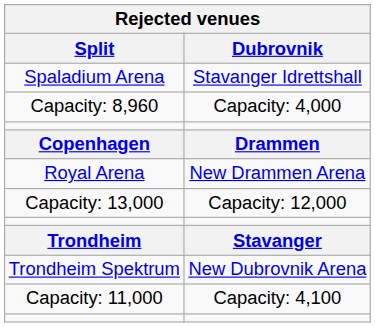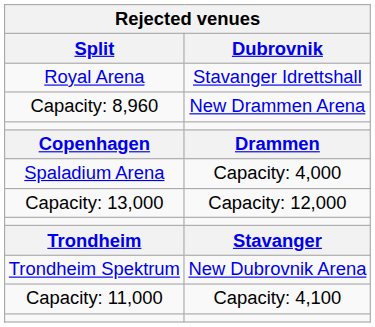(94, 77) Spaladium Arena -> (94, 77) Royal Arena
(277, 106) Capacity: 4,000 -> (277, 106) New Drammen Arena
(94, 173) Royal Arena -> (94, 173) Spaladium Arena
(277, 173) New Drammen Arena -> (277, 173) Capacity: 4,000
